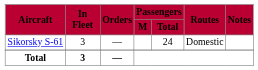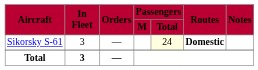(168, 42) no background -> (167, 42) lightyellow background
(205, 42) normal -> (205, 42) bold
